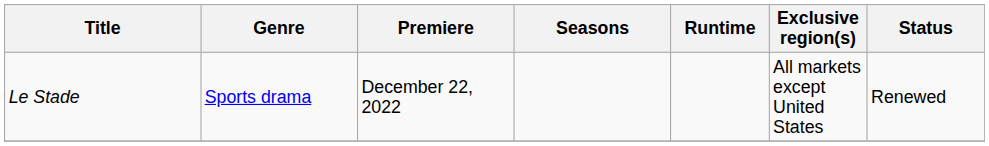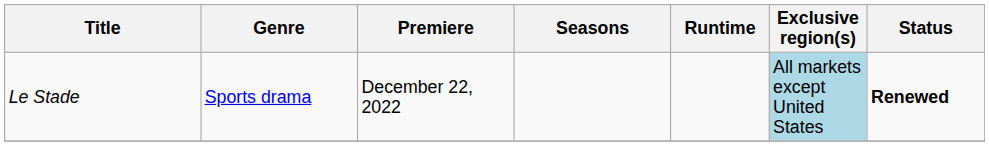(817, 96) no background -> (817, 96) lightblue background
(909, 96) normal -> (910, 96) bold
